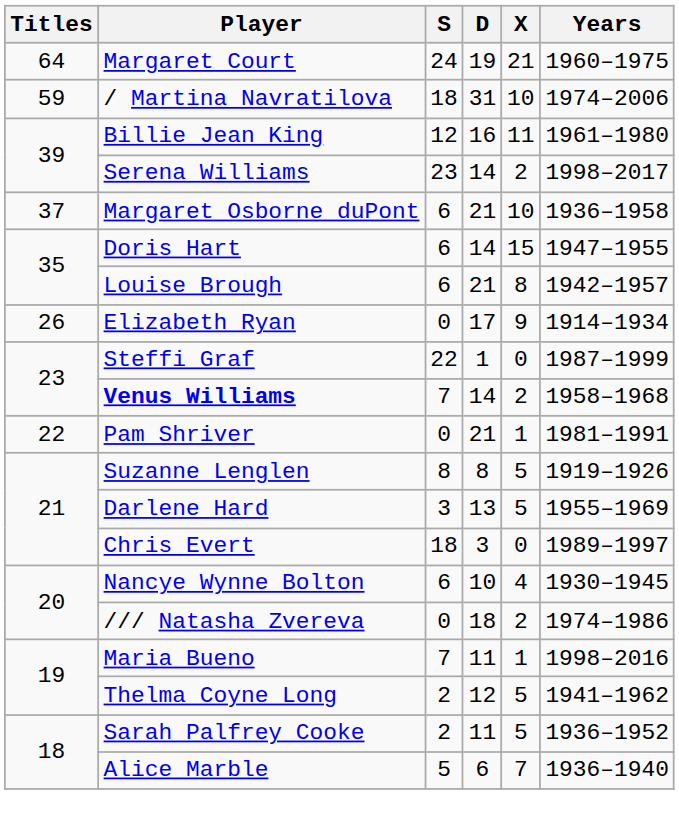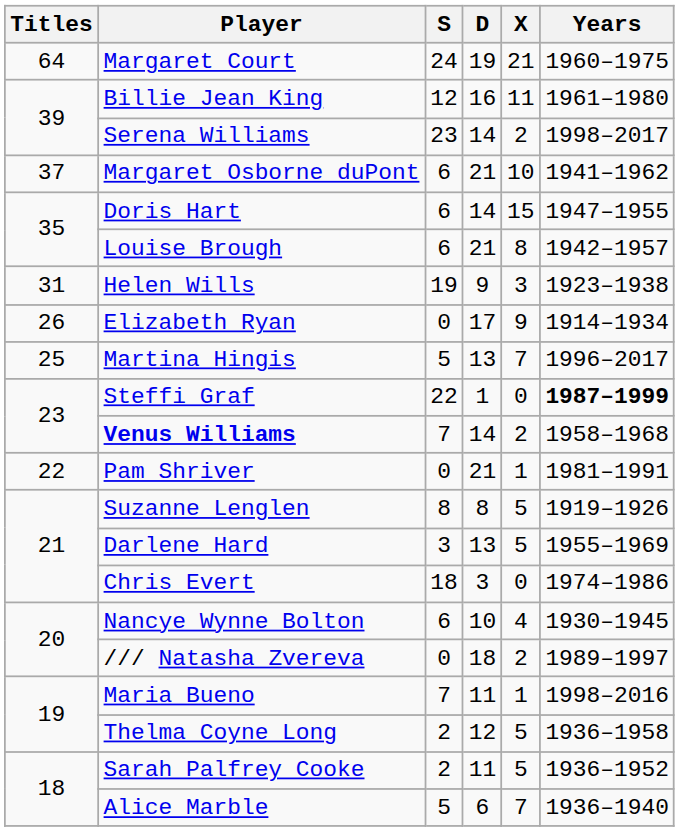- row: (248, 99)
(607, 211) 1936–1958 -> (607, 174) 1941–1962
+ row: (179, 285)
+ row: (200, 360)
(607, 360) normal -> (607, 397) bold
(607, 546) 1989–1997 -> (607, 584) 1974–1986
(607, 621) 1974–1986 -> (607, 658) 1989–1997
(607, 696) 1941–1962 -> (607, 733) 1936–1958
